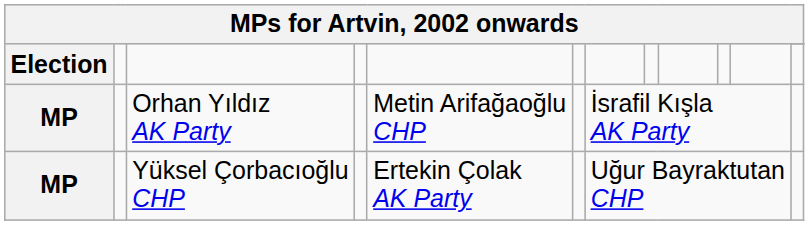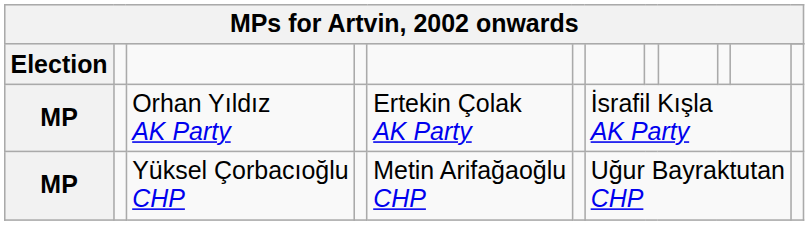(470, 117) Metin Arifağaoğlu CHP -> (447, 117) Ertekin Çolak AK Party
(447, 185) Ertekin Çolak AK Party -> (470, 185) Metin Arifağaoğlu CHP
